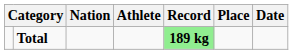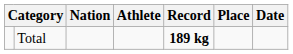(32, 37) bold -> (32, 37) normal
(189, 37) lightgreen background -> (189, 37) no background
